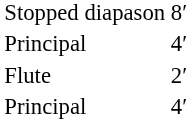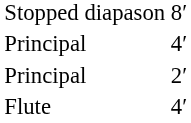(28, 75) Flute -> (45, 75) Principal
(45, 106) Principal -> (28, 106) Flute
